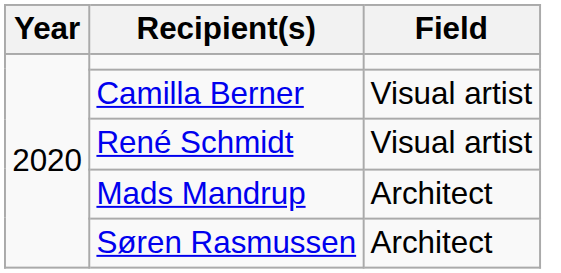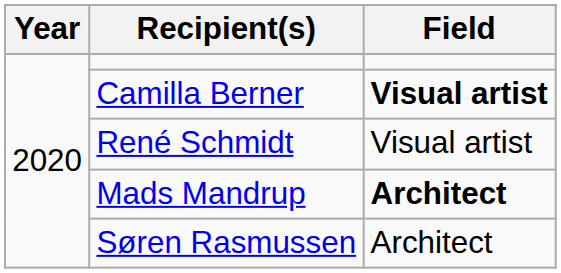(451, 93) normal -> (459, 93) bold
(432, 193) normal -> (439, 193) bold
